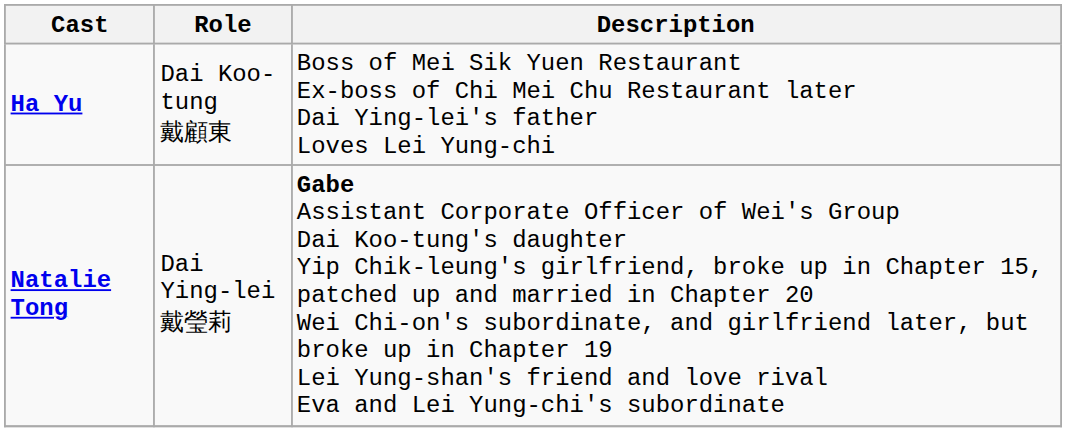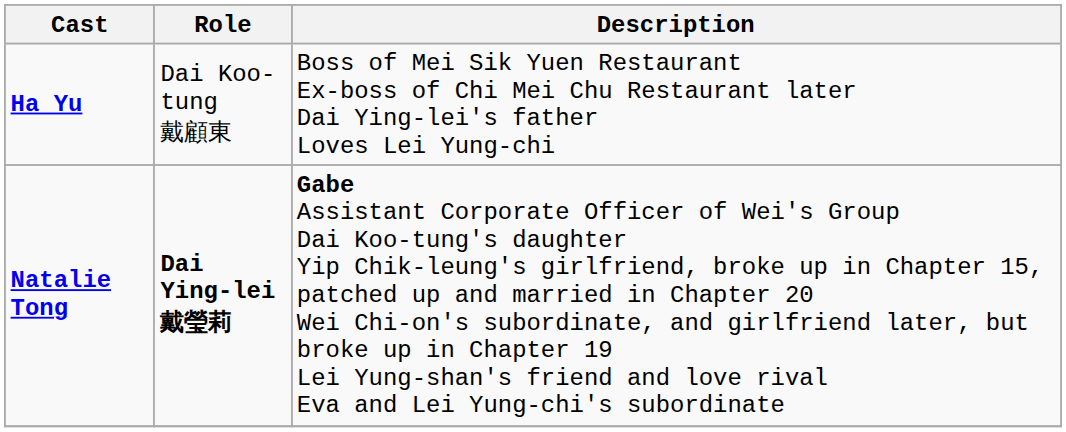(218, 295) normal -> (218, 295) bold
